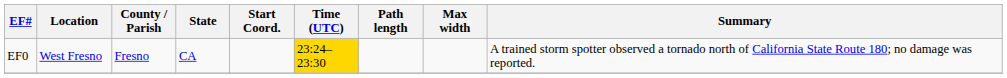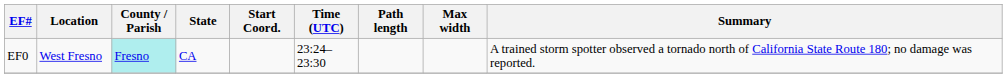(132, 55) no background -> (132, 55) paleturquoise background
(314, 55) gold background -> (314, 55) no background
